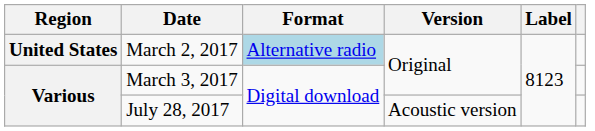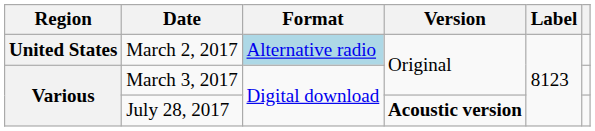(452, 110) normal -> (455, 110) bold
